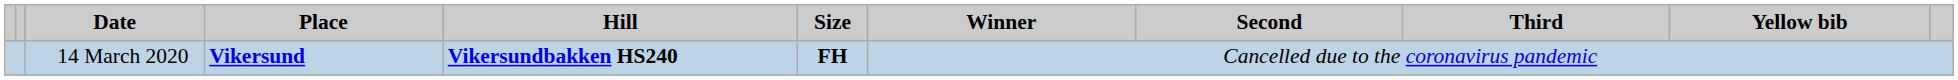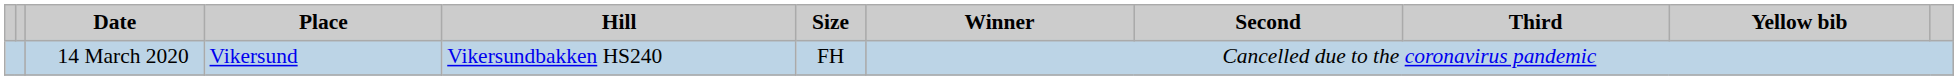(257, 56) bold -> (254, 56) normal
(563, 56) bold -> (555, 56) normal
(833, 56) bold -> (831, 56) normal
